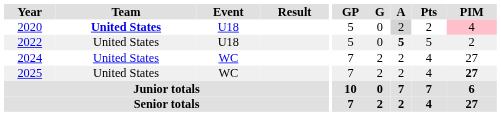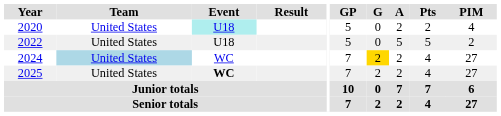(126, 27) bold -> (124, 27) normal
(228, 27) no background -> (224, 27) paleturquoise background
(401, 27) lightgrey background -> (399, 27) no background
(472, 27) pink background -> (471, 27) no background
(401, 42) bold -> (399, 42) normal
(126, 58) no background -> (124, 58) lightblue background
(380, 58) no background -> (378, 58) gold background
(228, 73) normal -> (224, 73) bold
(472, 73) bold -> (471, 73) normal
